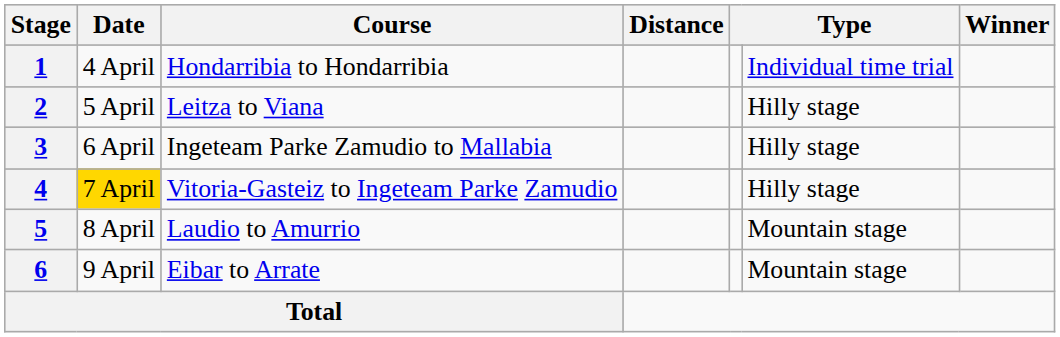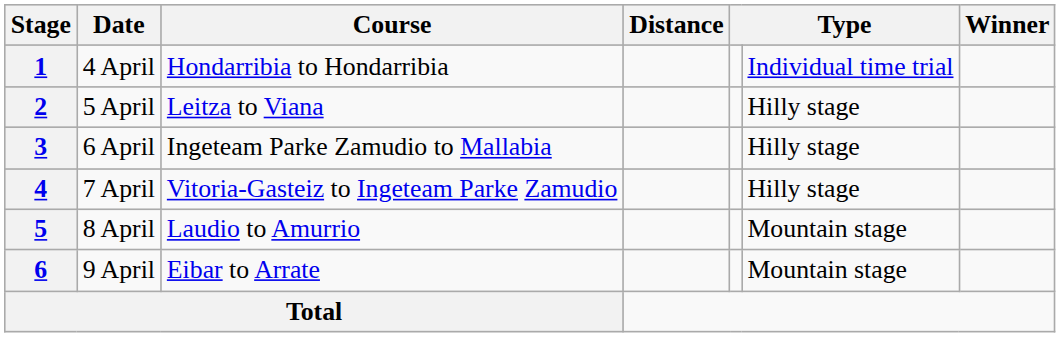(119, 188) gold background -> (119, 188) no background
